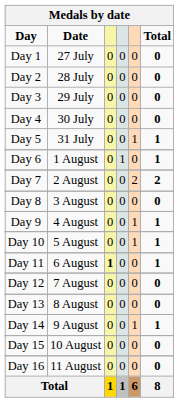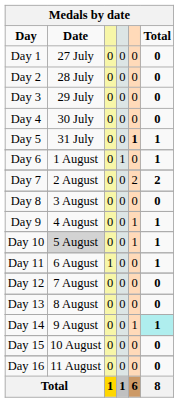(135, 139) normal -> (135, 139) bold
(76, 242) no background -> (76, 242) lightgrey background
(110, 263) bold -> (110, 263) normal
(157, 324) no background -> (157, 324) paleturquoise background
